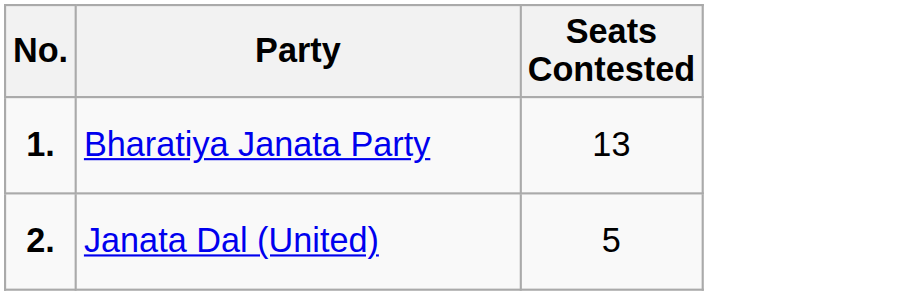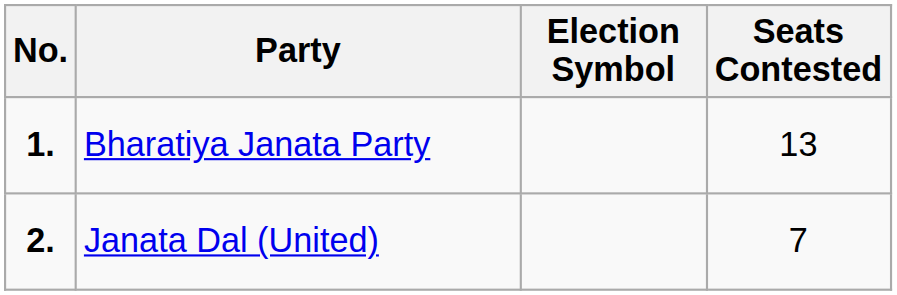+ column: (613, 50)
(611, 241) 5 -> (798, 241) 7
